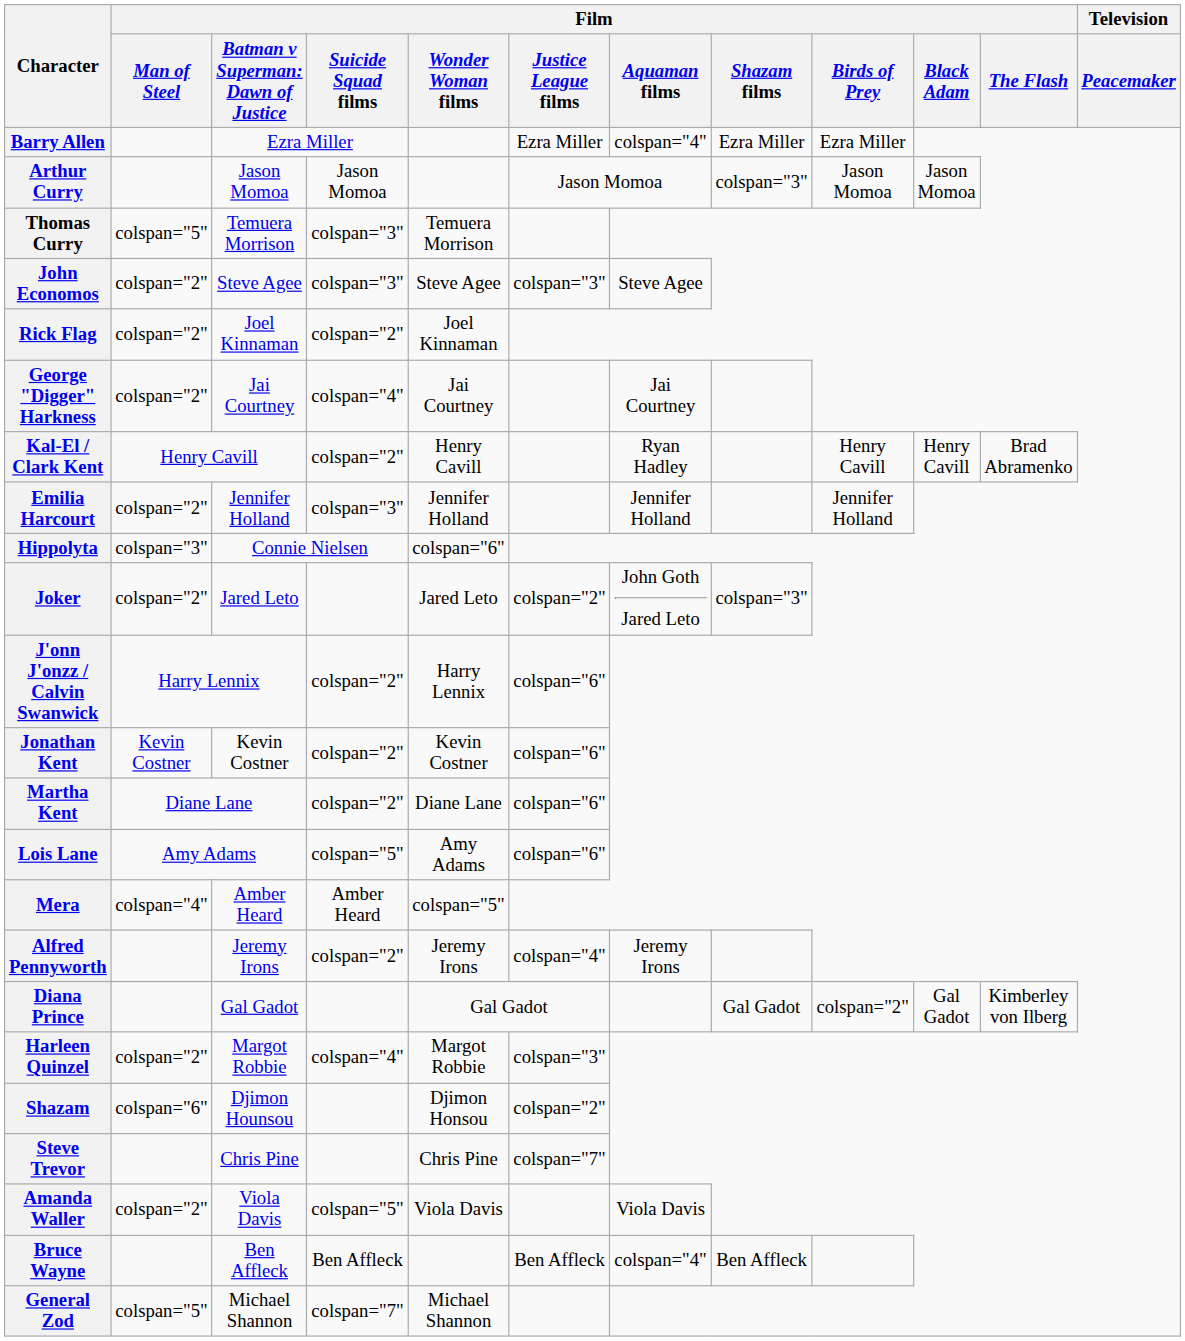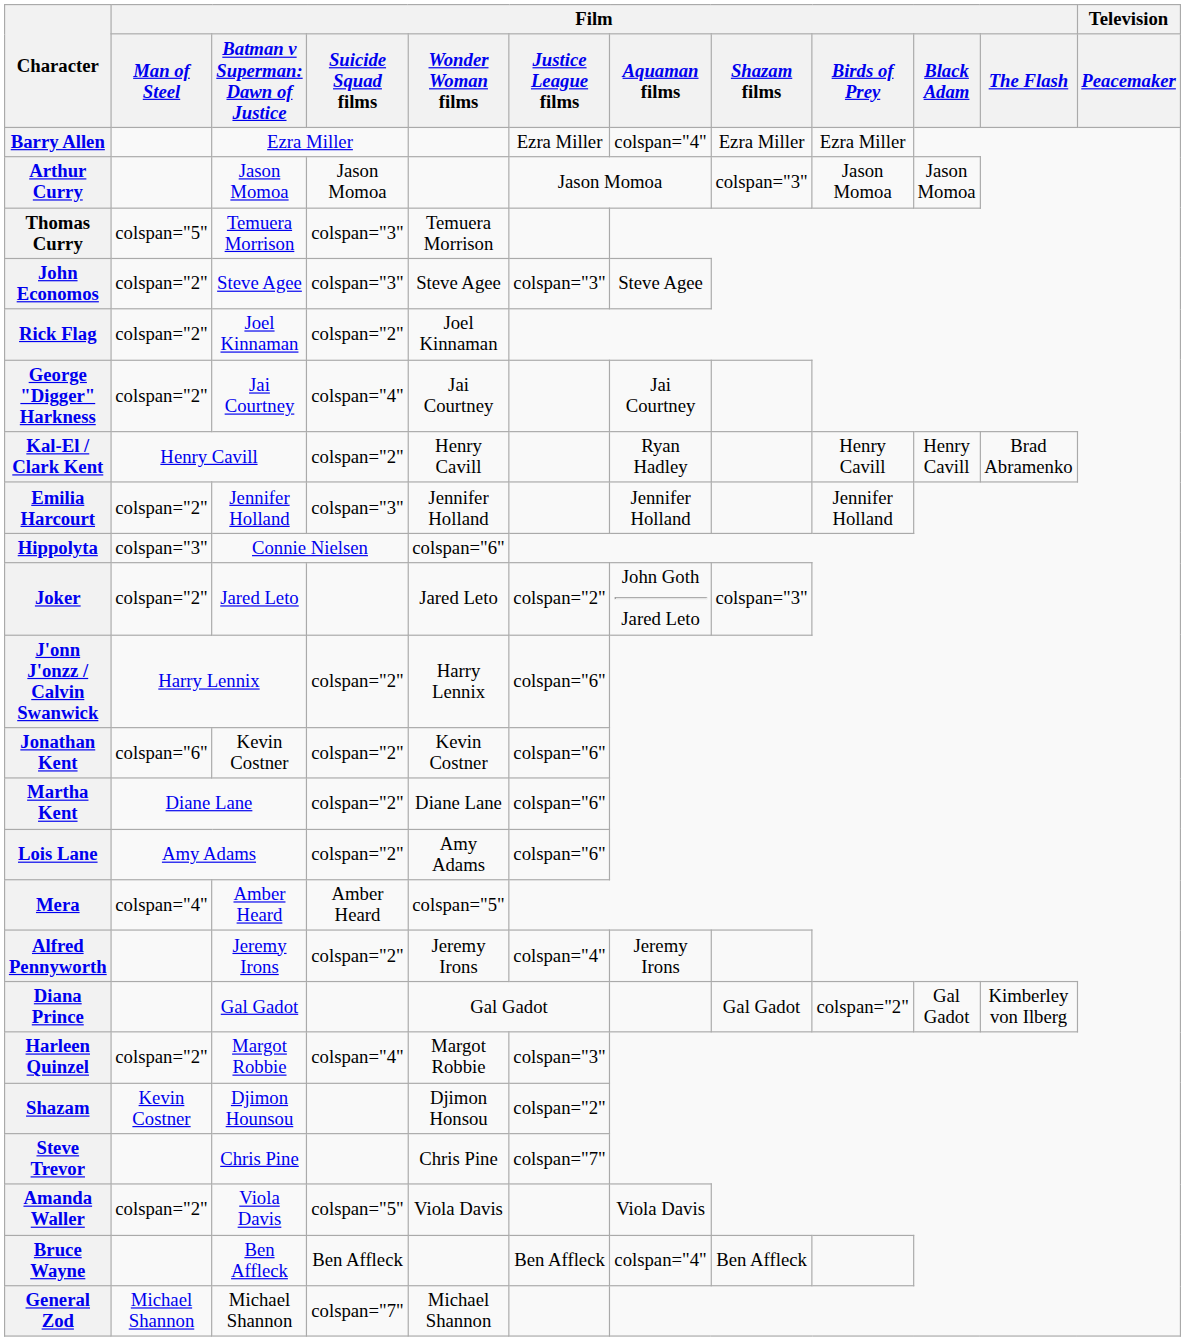(161, 752) Kevin Costner -> (161, 752) colspan="6"
(357, 854) colspan="5" -> (357, 854) colspan="2"
(161, 1108) colspan="6" -> (161, 1108) Kevin Costner
(161, 1311) colspan="5" -> (161, 1311) Michael Shannon
